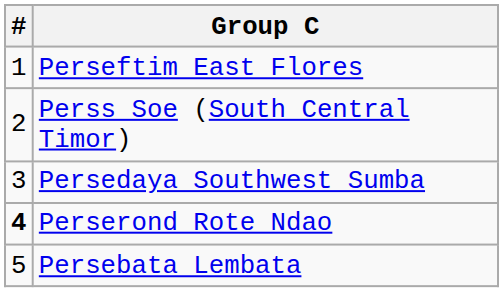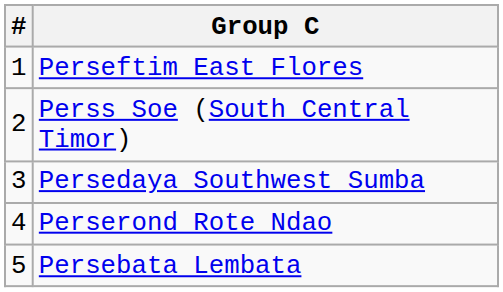(19, 223) bold -> (19, 223) normal
